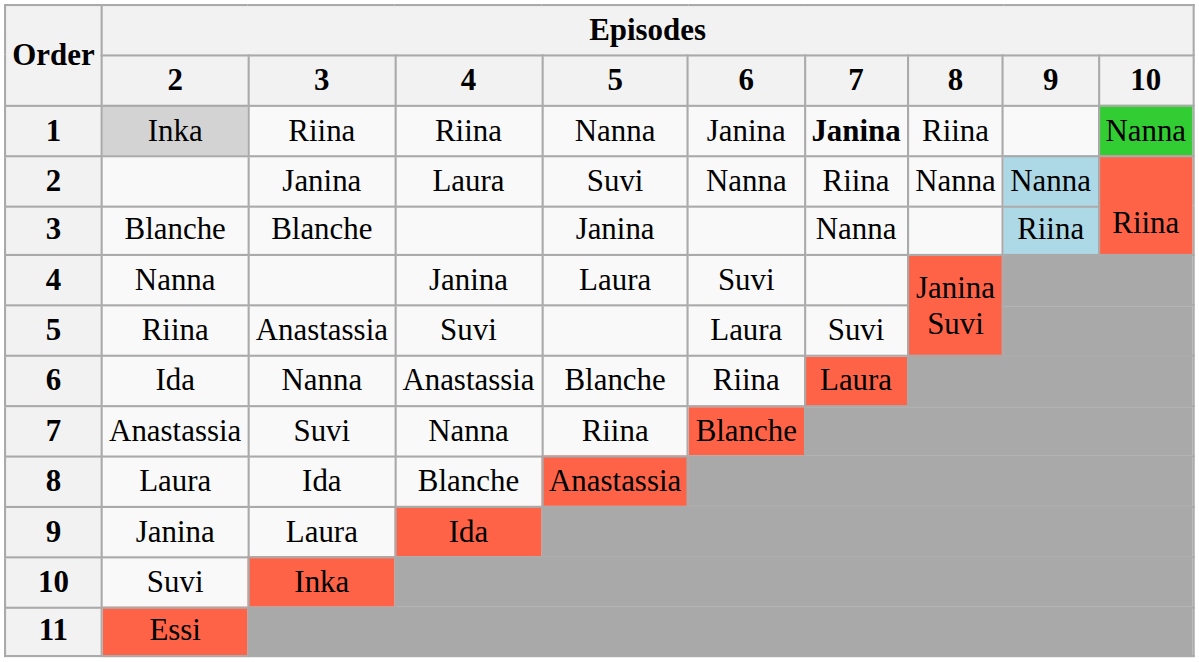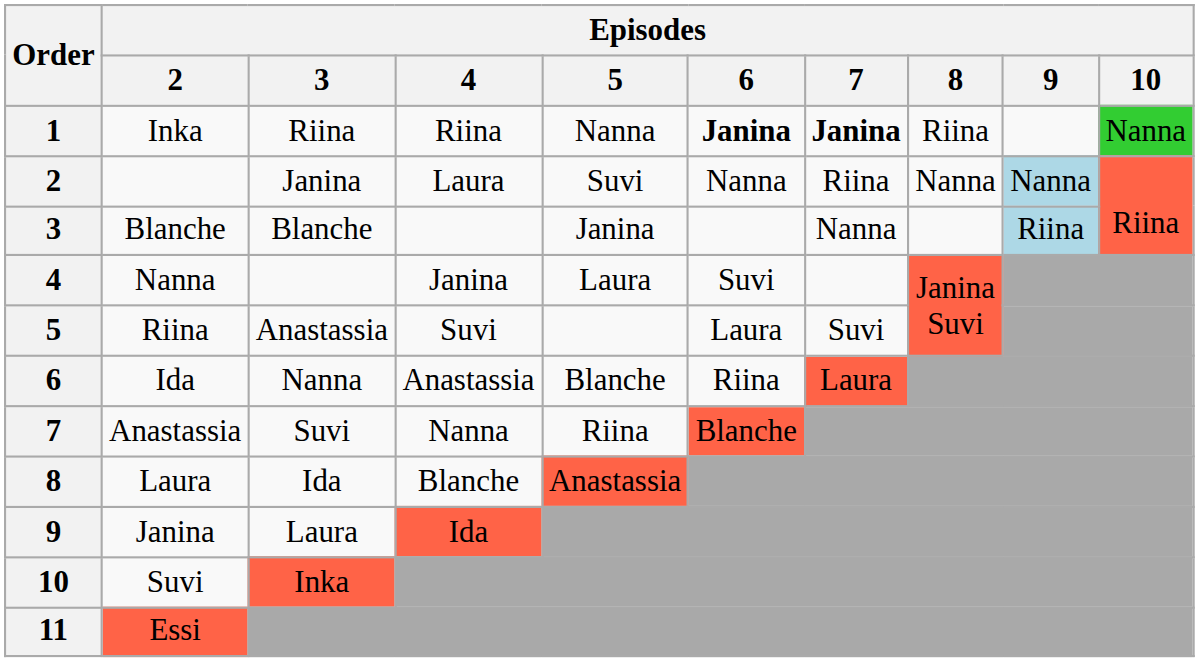(175, 129) lightgrey background -> (175, 129) no background
(746, 129) normal -> (746, 129) bold
